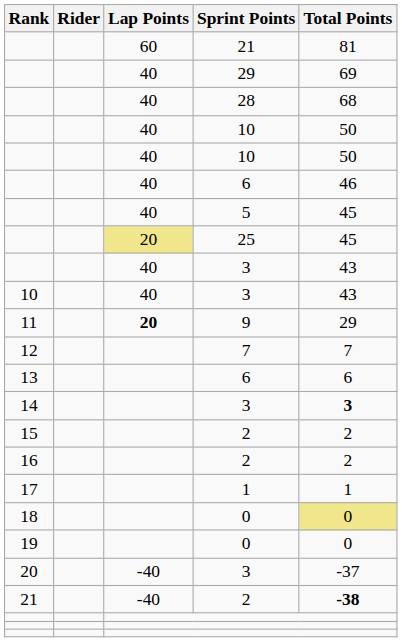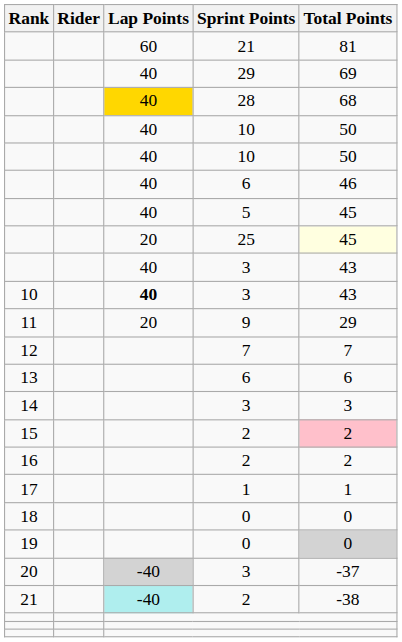(148, 101) no background -> (148, 101) gold background
(148, 239) khaki background -> (148, 239) no background
(348, 239) no background -> (348, 239) lightyellow background
(148, 294) normal -> (148, 294) bold
(148, 322) bold -> (148, 322) normal
(348, 405) bold -> (348, 405) normal
(348, 433) no background -> (348, 433) pink background
(348, 516) khaki background -> (348, 516) no background
(348, 543) no background -> (348, 543) lightgrey background
(148, 571) no background -> (148, 571) lightgrey background
(148, 599) no background -> (148, 599) paleturquoise background
(348, 599) bold -> (348, 599) normal
